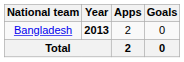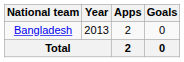(97, 30) bold -> (97, 30) normal
